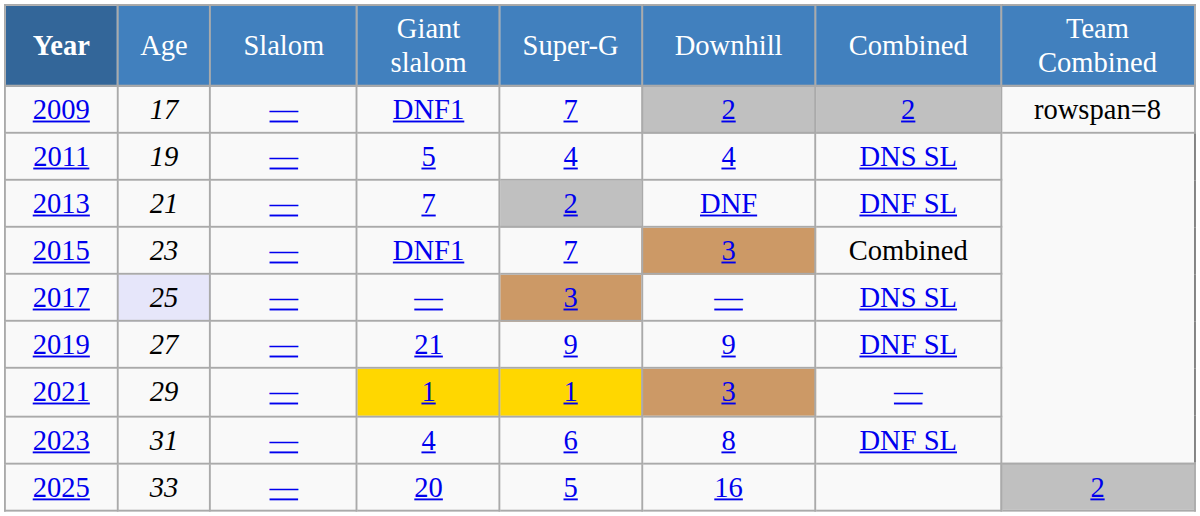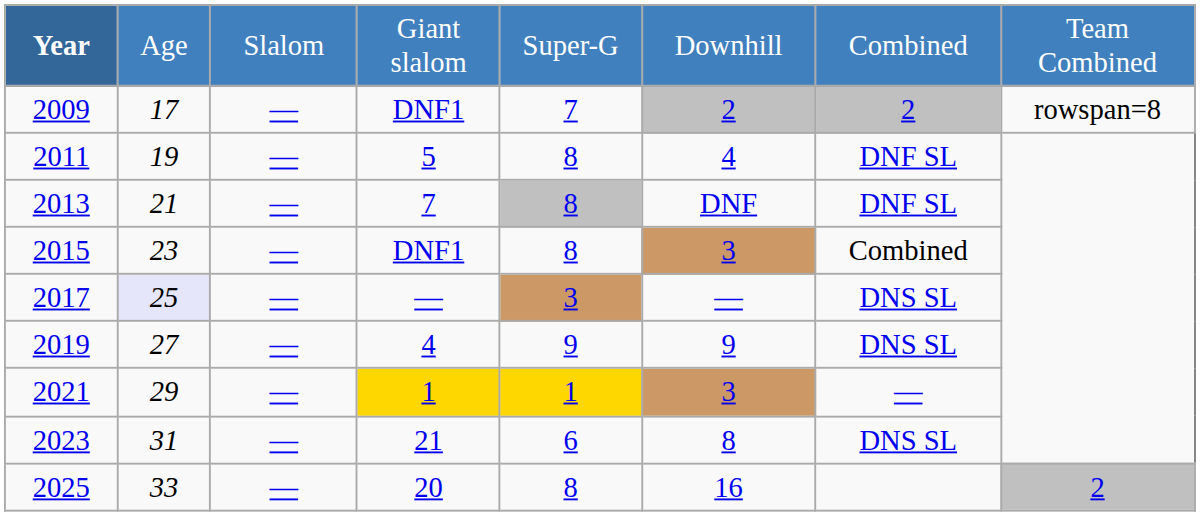(571, 156) 4 -> (571, 156) 8
(908, 156) DNS SL -> (908, 156) DNF SL
(571, 203) 2 -> (571, 203) 8
(571, 250) 7 -> (571, 250) 8
(429, 344) 21 -> (429, 344) 4
(908, 344) DNF SL -> (908, 344) DNS SL
(429, 439) 4 -> (429, 439) 21
(908, 439) DNF SL -> (908, 439) DNS SL
(571, 486) 5 -> (571, 486) 8
